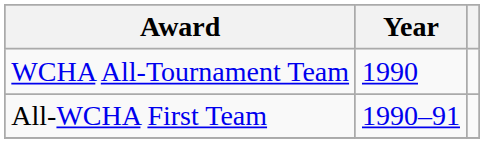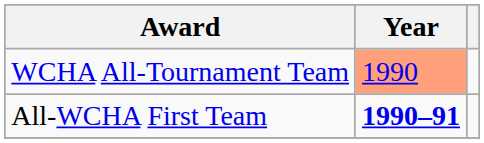(390, 71) no background -> (390, 71) lightsalmon background
(411, 115) normal -> (411, 115) bold
